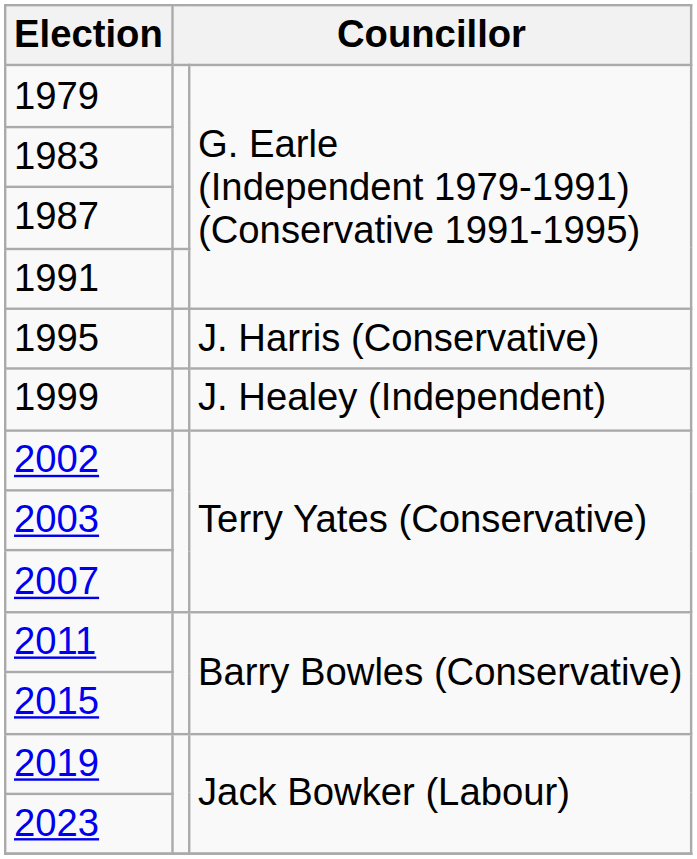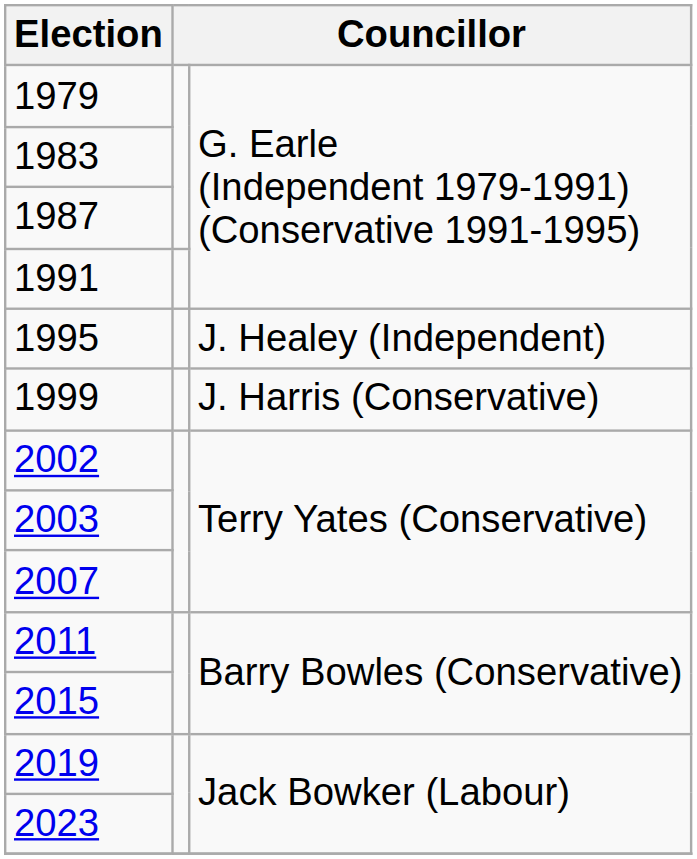(399, 338) J. Harris (Conservative) -> (402, 338) J. Healey (Independent)
(402, 398) J. Healey (Independent) -> (399, 398) J. Harris (Conservative)
